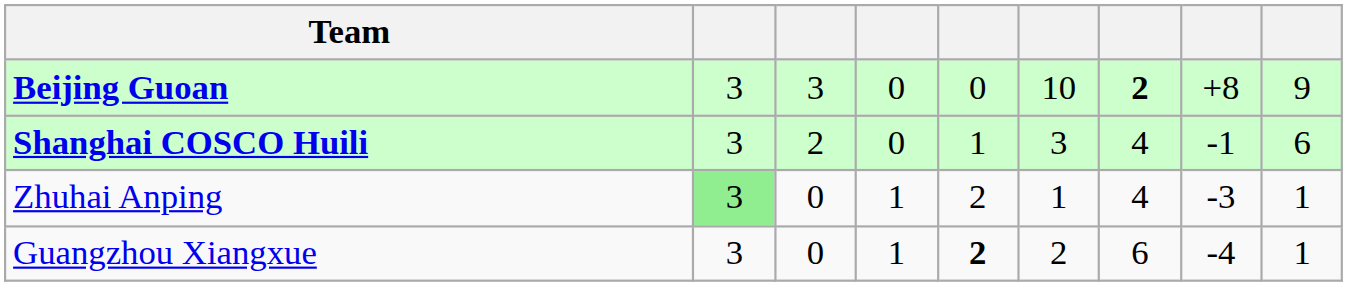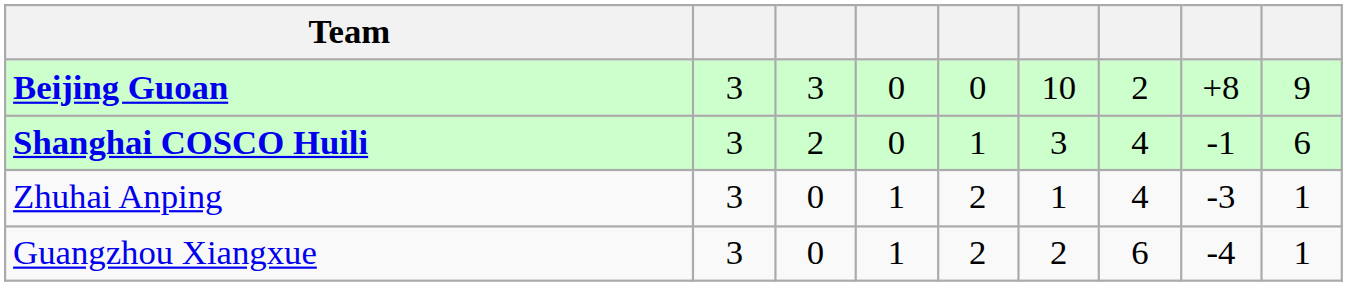(1140, 87) bold -> (1140, 87) normal
(734, 197) lightgreen background -> (734, 197) no background
(978, 252) bold -> (978, 252) normal
